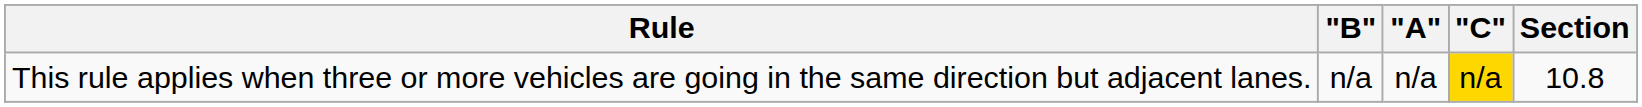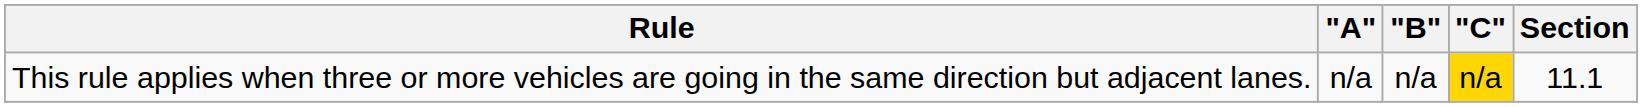columns swapped: (1416, 28) <-> (1351, 28)
(1575, 76) 10.8 -> (1575, 76) 11.1
